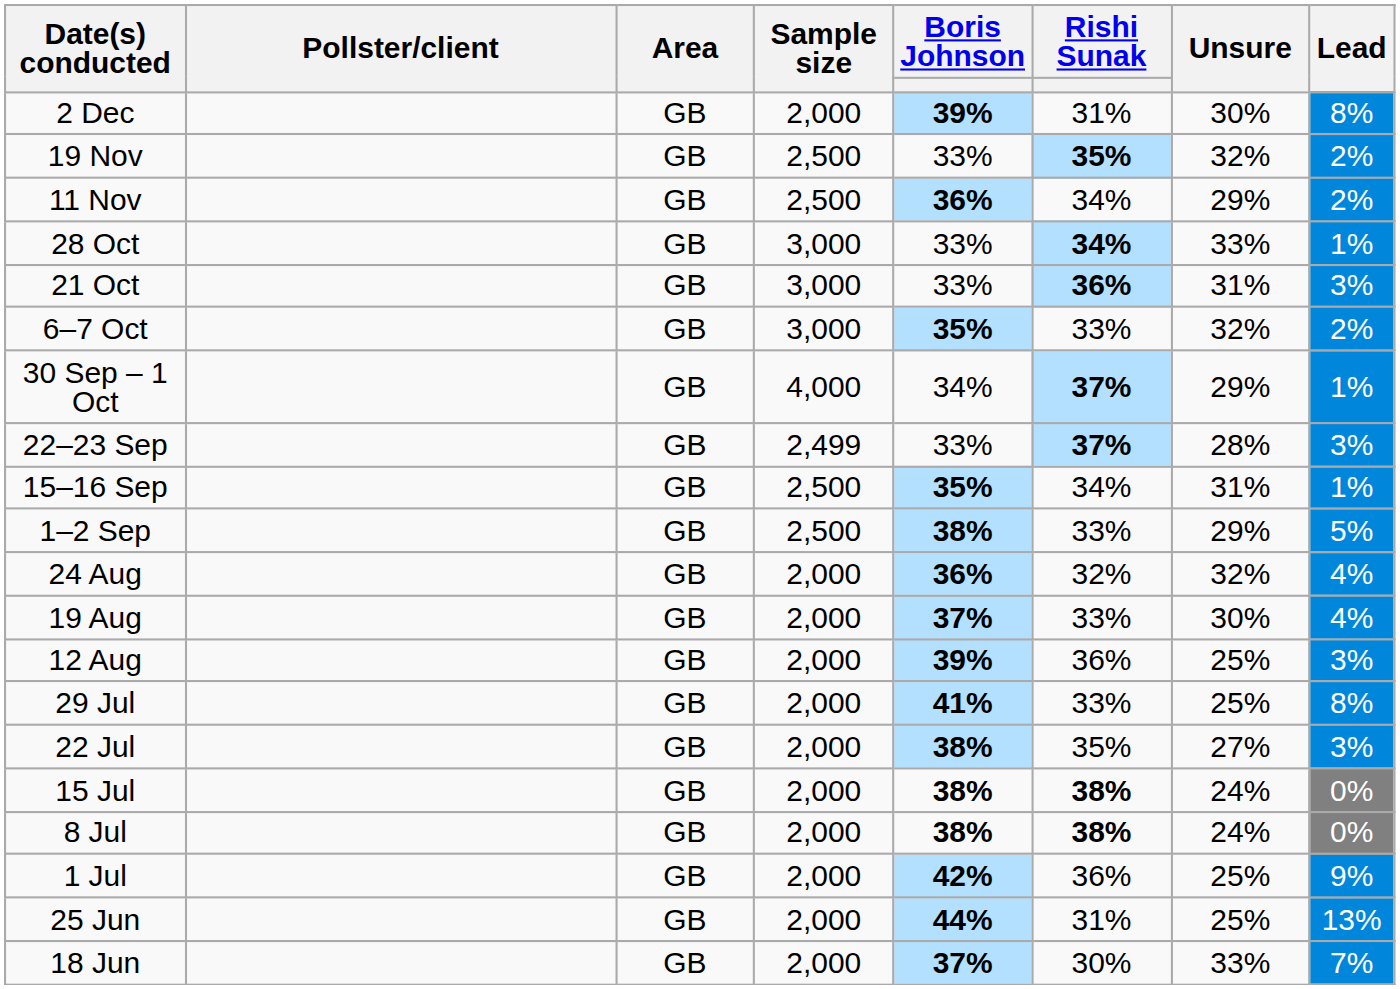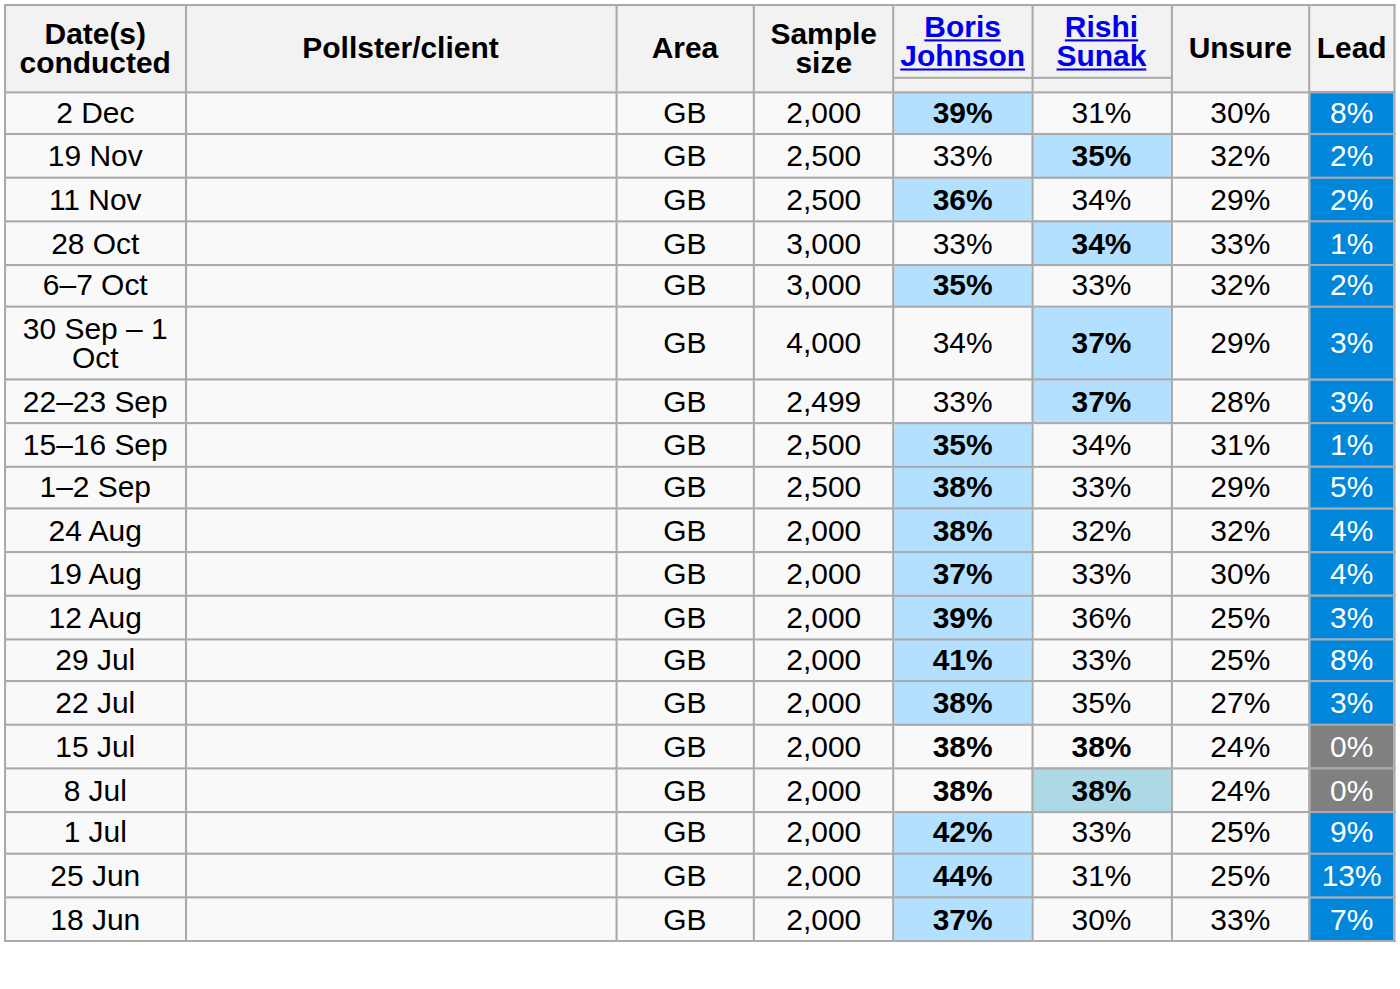- row: (95, 286)
(1352, 387) 1% -> (1352, 344) 3%
(963, 574) 36% -> (963, 531) 38%
(1101, 833) no background -> (1101, 790) lightblue background
(1101, 876) 36% -> (1101, 833) 33%
